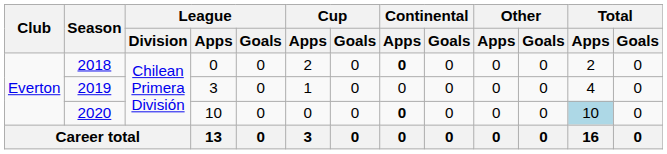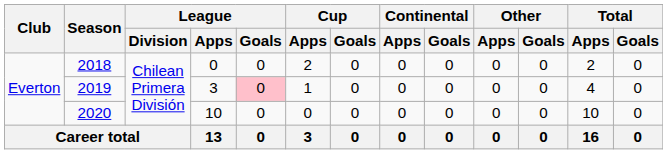(402, 64) bold -> (402, 64) normal
(261, 88) no background -> (261, 88) pink background
(402, 112) bold -> (402, 112) normal
(591, 112) lightblue background -> (591, 112) no background
